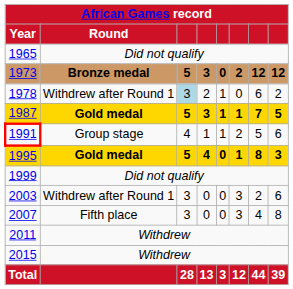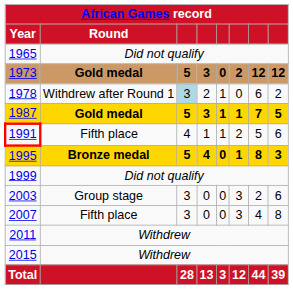(109, 73) Bronze medal -> (109, 73) Gold medal
(109, 134) Group stage -> (109, 134) Fifth place
(109, 155) Gold medal -> (109, 155) Bronze medal
(109, 195) Withdrew after Round 1 -> (109, 195) Group stage
